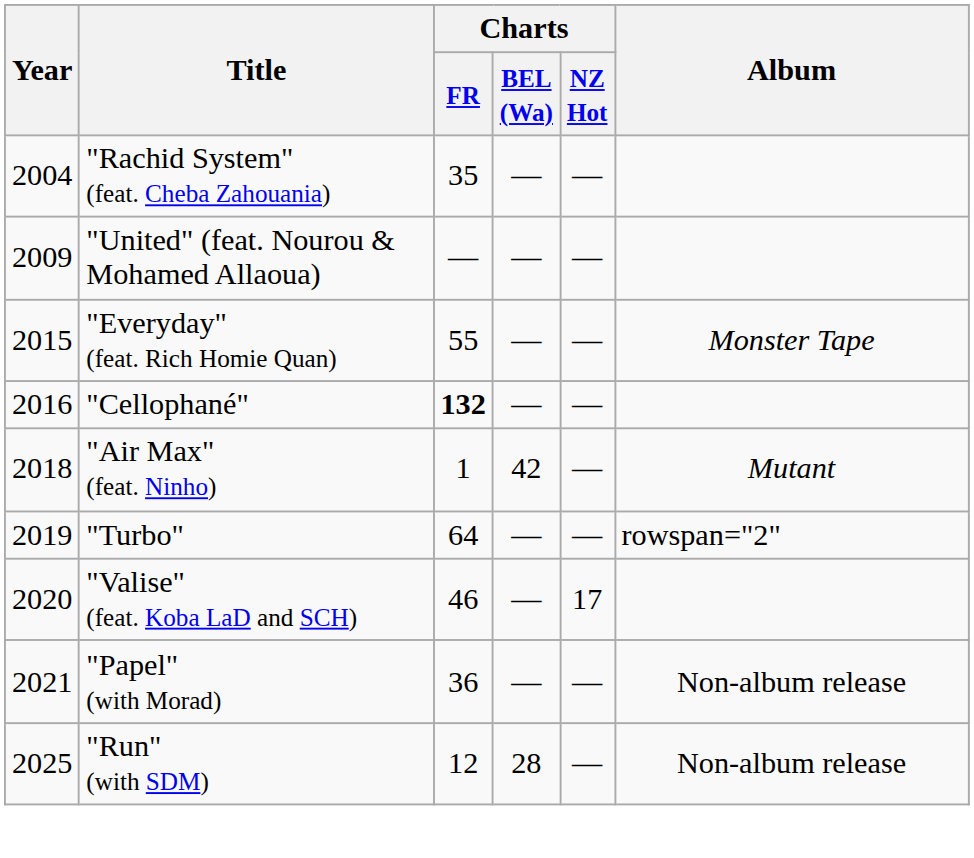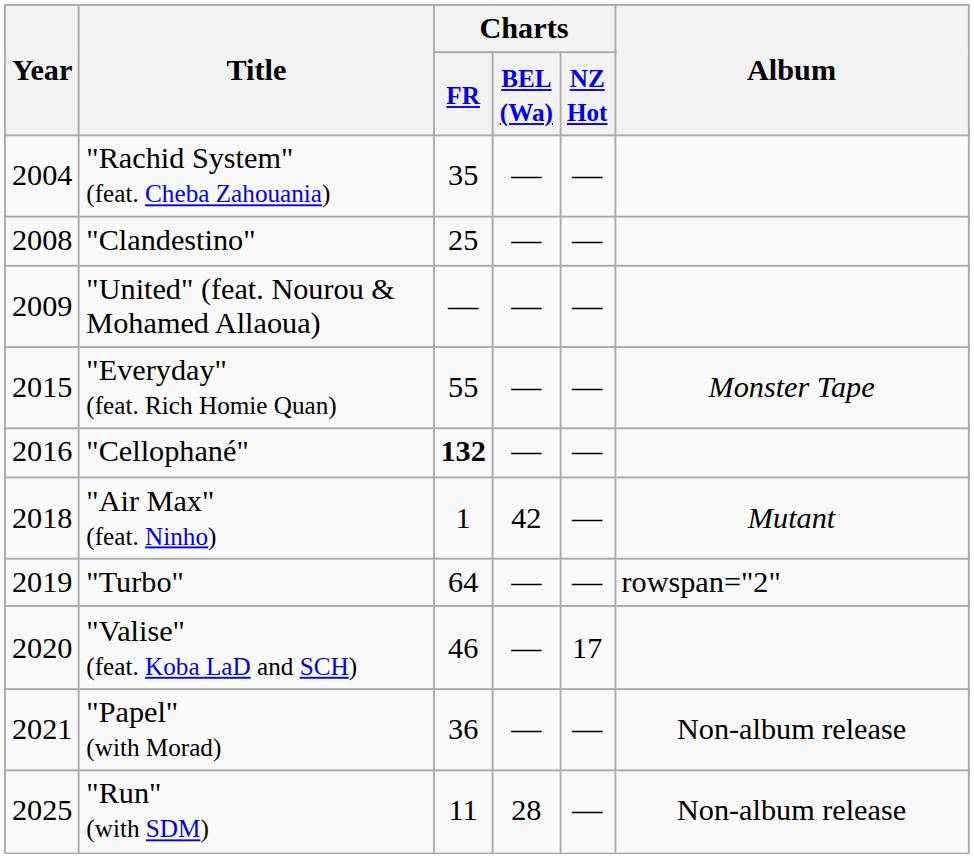+ row: (171, 240)
(463, 763) 12 -> (463, 811) 11
